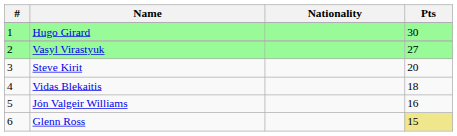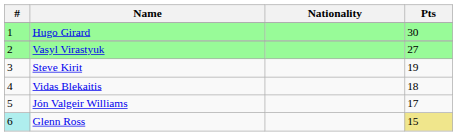(413, 67) 20 -> (413, 67) 19
(413, 103) 16 -> (413, 103) 17
(10, 121) no background -> (10, 121) paleturquoise background
